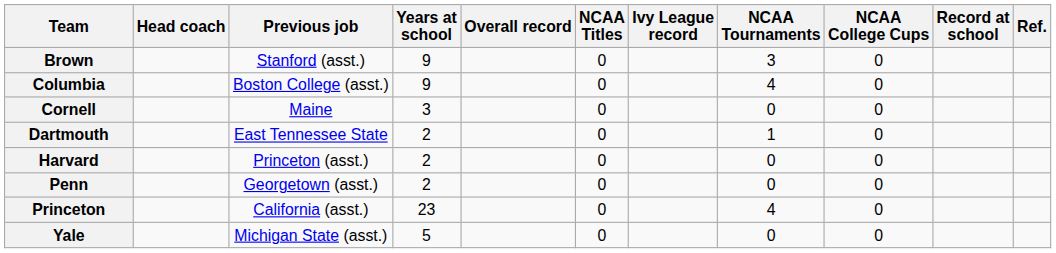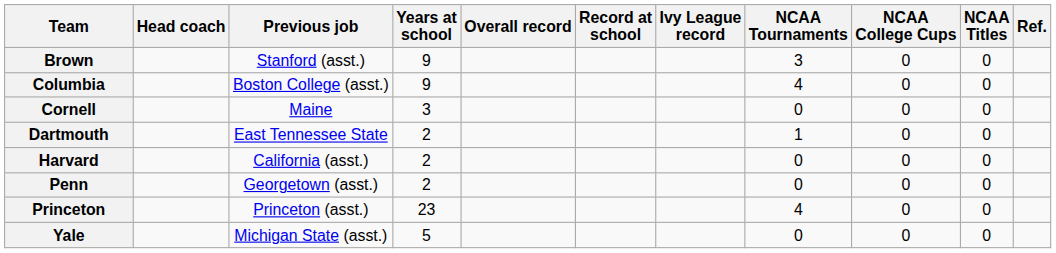columns swapped: (973, 26) <-> (602, 26)
(311, 160) Princeton (asst.) -> (311, 160) California (asst.)
(311, 210) California (asst.) -> (311, 210) Princeton (asst.)
